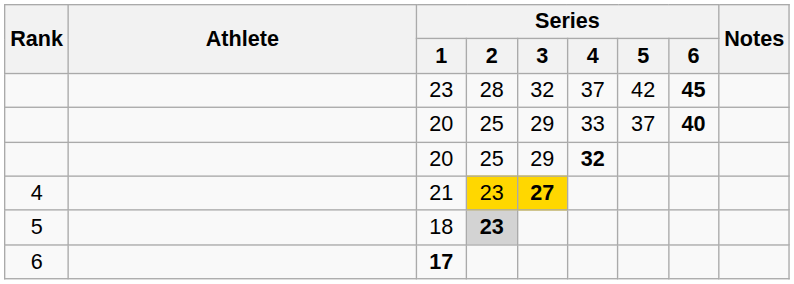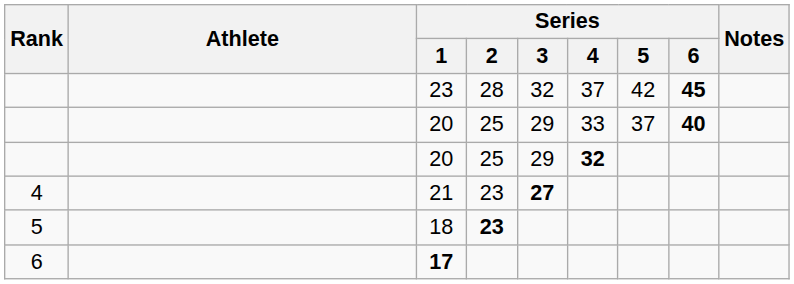(492, 192) gold background -> (492, 192) no background
(542, 192) gold background -> (542, 192) no background
(492, 227) lightgrey background -> (492, 227) no background
